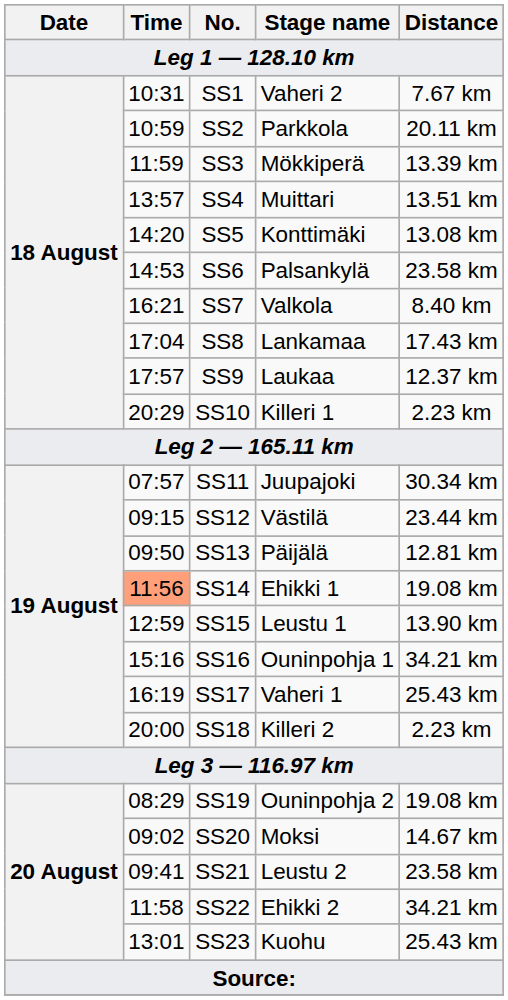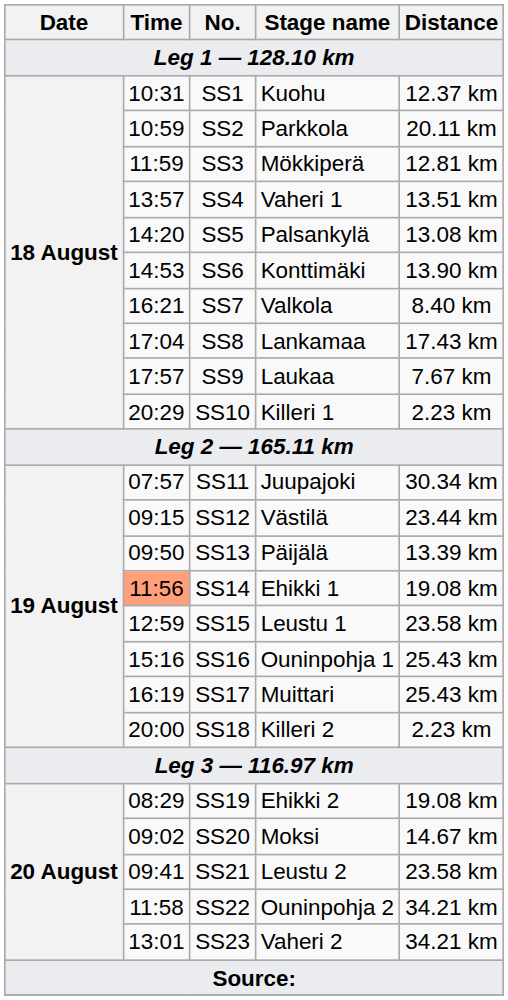(302, 93) Vaheri 2 -> (293, 93) Kuohu
(451, 93) 7.67 km -> (451, 93) 12.37 km
(451, 164) 13.39 km -> (451, 164) 12.81 km
(297, 199) Muittari -> (302, 199) Vaheri 1
(313, 234) Konttimäki -> (315, 234) Palsankylä
(315, 270) Palsankylä -> (313, 270) Konttimäki
(451, 270) 23.58 km -> (451, 270) 13.90 km
(451, 376) 12.37 km -> (451, 376) 7.67 km
(451, 553) 12.81 km -> (451, 553) 13.39 km
(451, 623) 13.90 km -> (451, 623) 23.58 km
(451, 659) 34.21 km -> (451, 659) 25.43 km
(302, 694) Vaheri 1 -> (297, 694) Muittari
(327, 800) Ouninpohja 2 -> (300, 800) Ehikki 2
(300, 906) Ehikki 2 -> (327, 906) Ouninpohja 2
(293, 942) Kuohu -> (302, 942) Vaheri 2
(451, 942) 25.43 km -> (451, 942) 34.21 km
